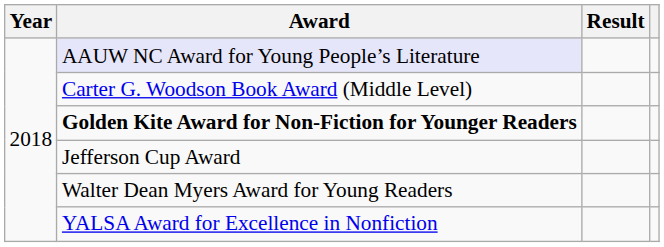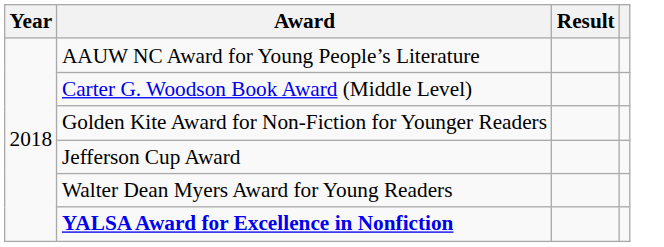(271, 55) lavender background -> (271, 55) no background
(319, 122) bold -> (304, 122) normal
(250, 223) normal -> (258, 223) bold
